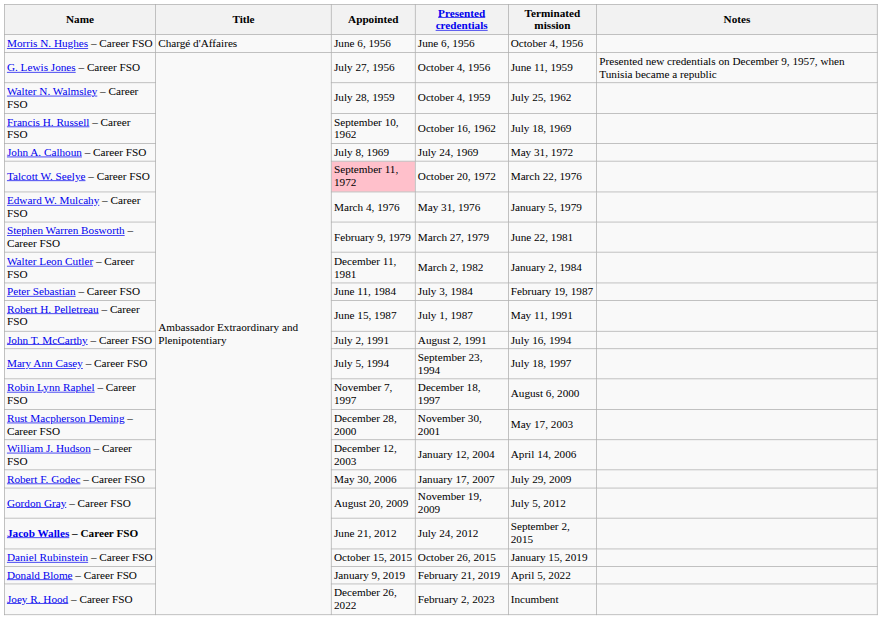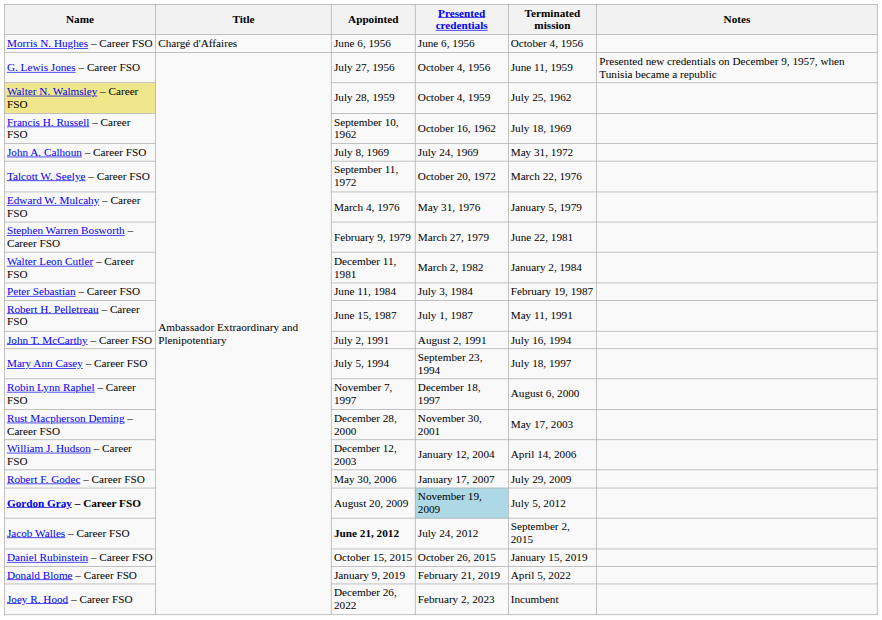(73, 98) no background -> (73, 98) khaki background
(366, 176) pink background -> (366, 176) no background
(69, 503) normal -> (74, 503) bold
(450, 503) no background -> (450, 503) lightblue background
(73, 533) bold -> (68, 533) normal
(365, 533) normal -> (366, 533) bold
